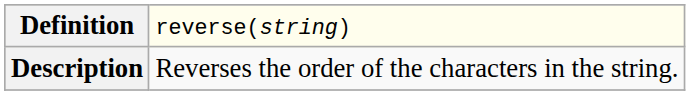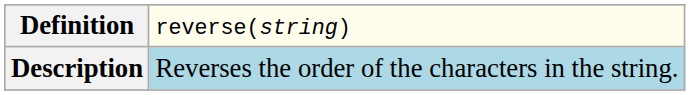(417, 68) no background -> (417, 68) lightblue background
